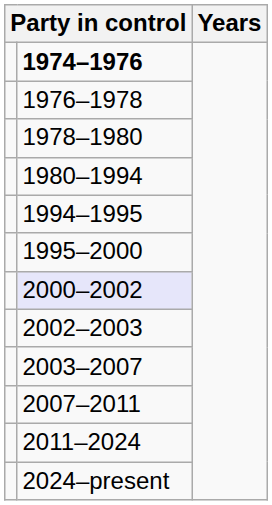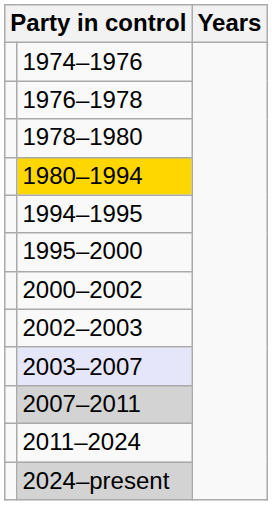(83, 61) bold -> (83, 61) normal
(83, 175) no background -> (83, 175) gold background
(83, 289) lavender background -> (83, 289) no background
(83, 366) no background -> (83, 366) lavender background
(82, 404) no background -> (82, 404) lightgrey background
(96, 480) no background -> (96, 480) lightgrey background
